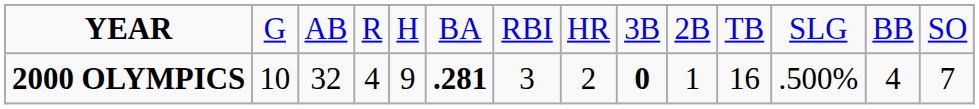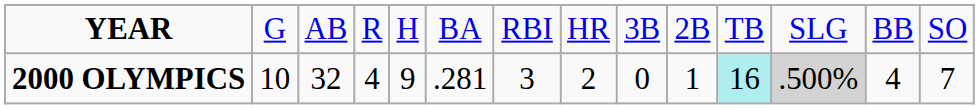(460, 77) bold -> (460, 77) normal
(642, 77) bold -> (642, 77) normal
(744, 77) no background -> (744, 77) paleturquoise background
(818, 77) no background -> (818, 77) lightgrey background
